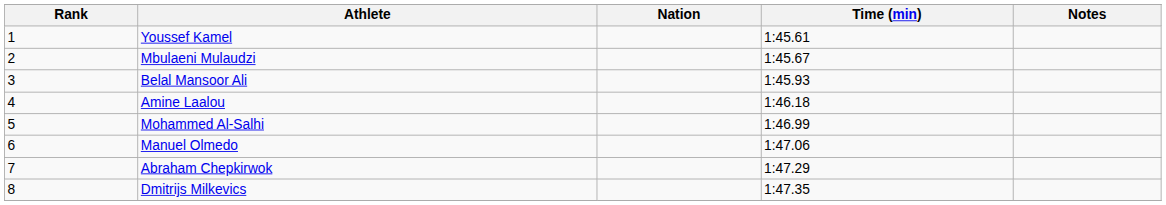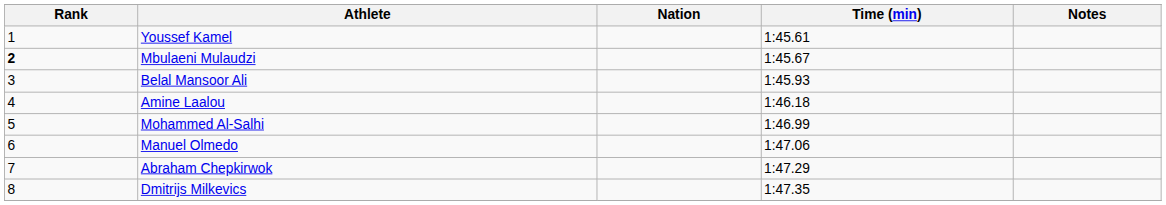(11, 59) normal -> (11, 59) bold
